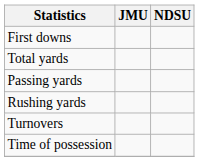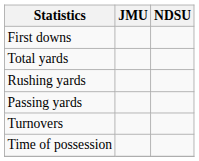rows swapped: (47, 102) <-> (45, 80)
